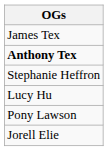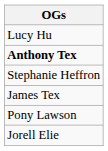(34, 35) James Tex -> (30, 35) Lucy Hu
(30, 95) Lucy Hu -> (34, 95) James Tex
